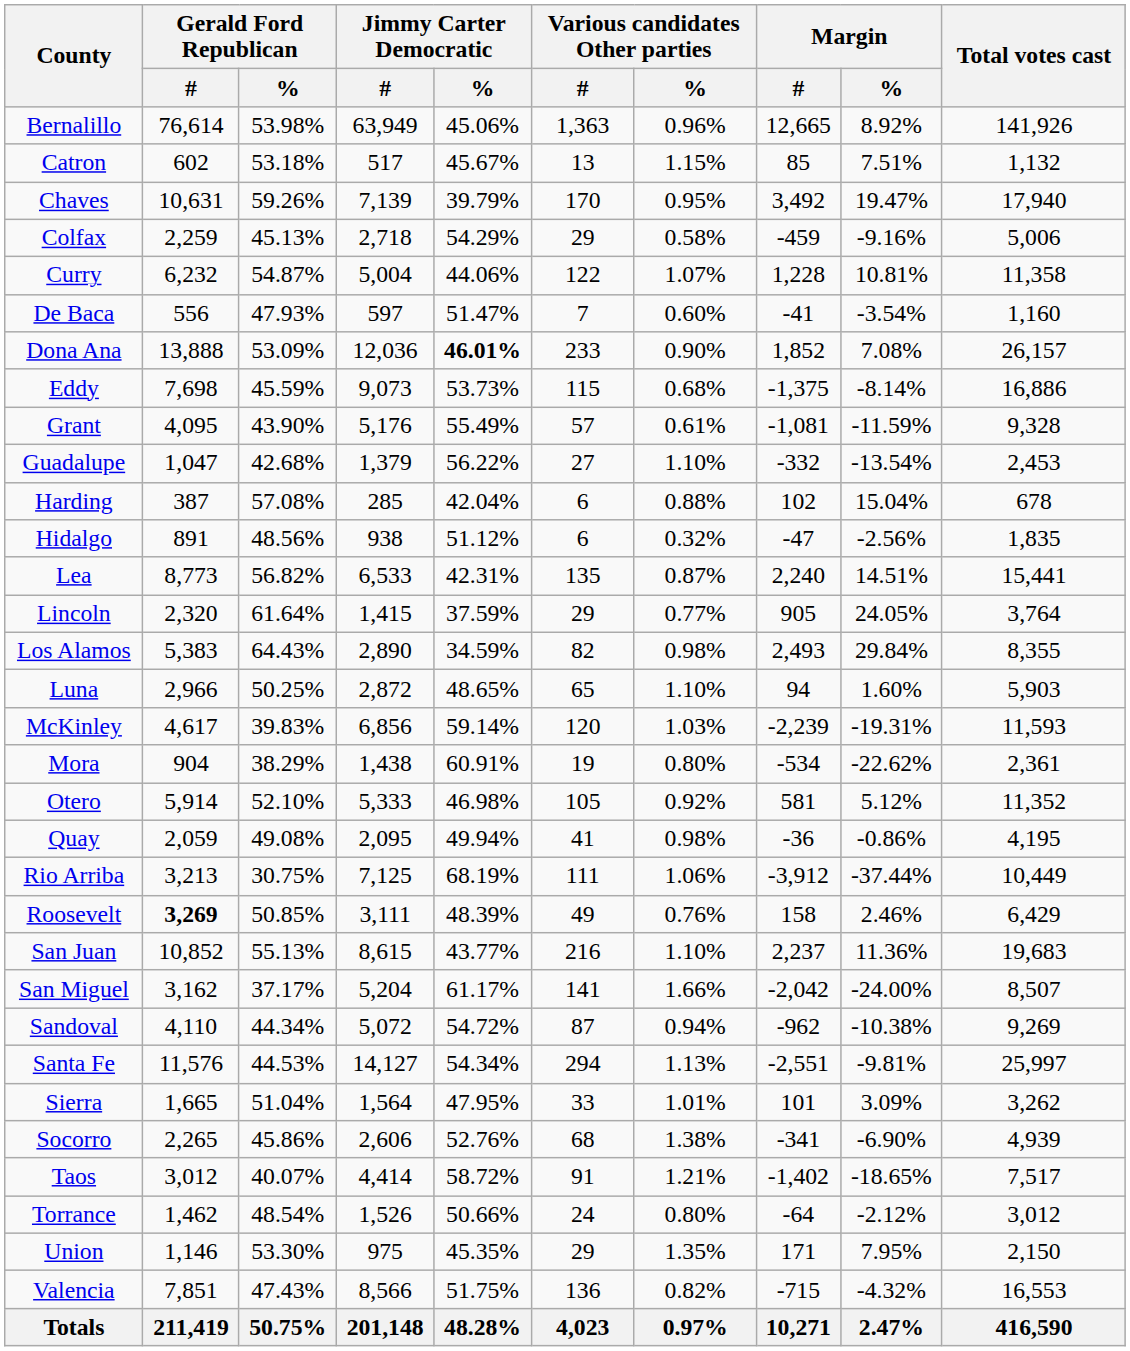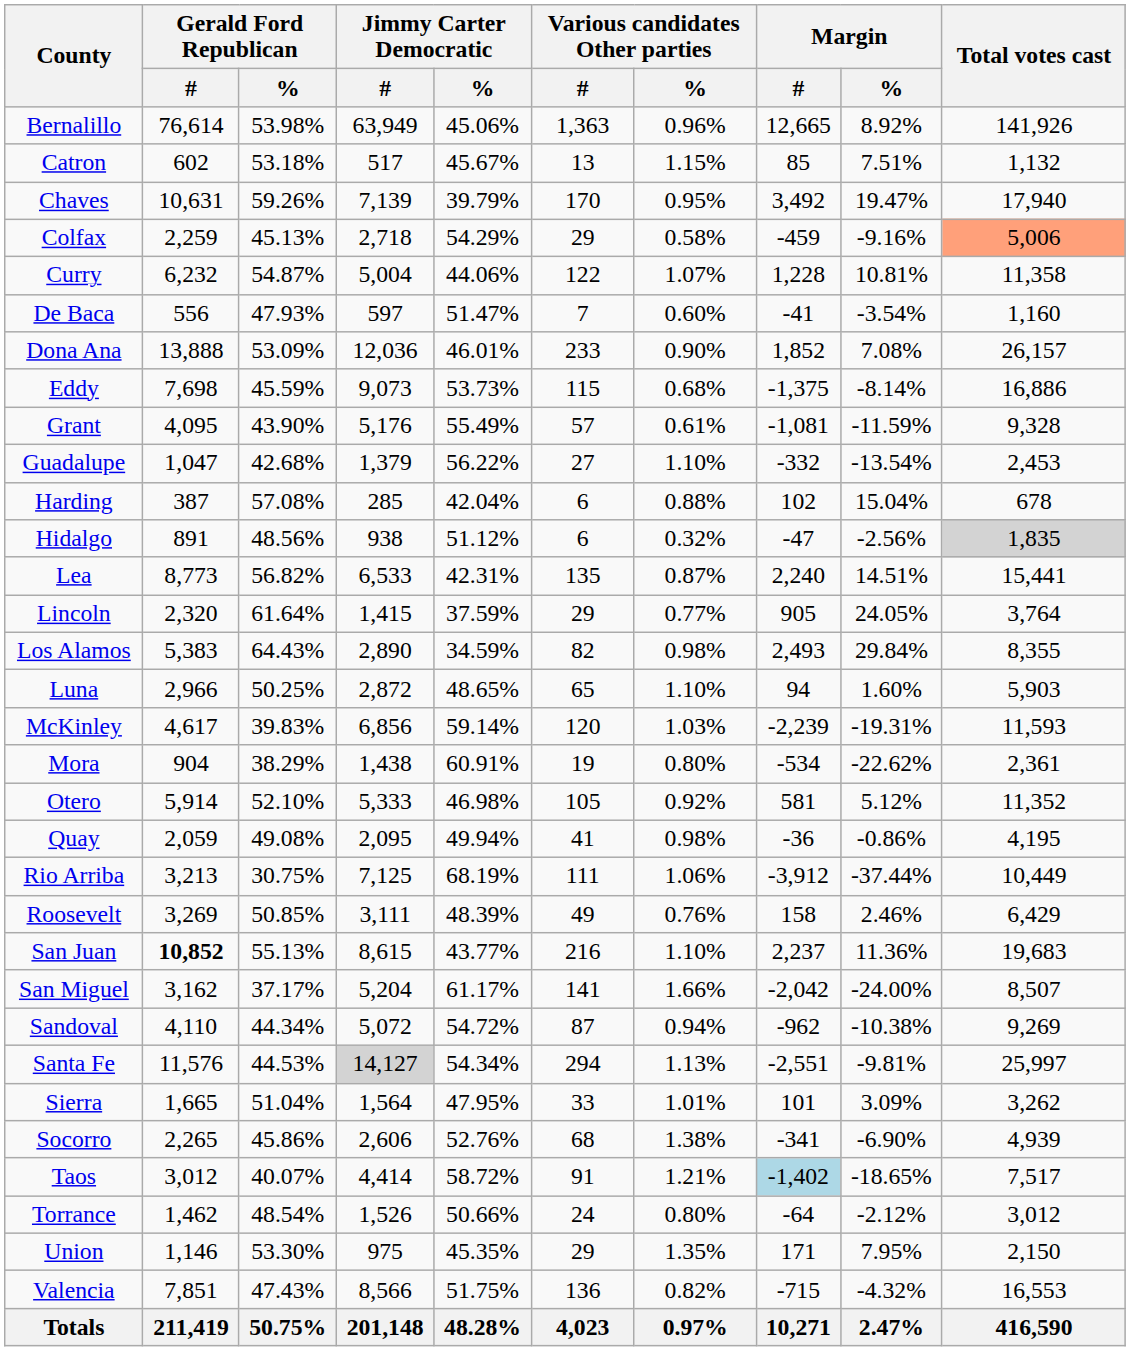(1034, 237) no background -> (1034, 237) lightsalmon background
(483, 350) bold -> (483, 350) normal
(1034, 538) no background -> (1034, 538) lightgrey background
(191, 913) bold -> (191, 913) normal
(191, 951) normal -> (191, 951) bold
(385, 1063) no background -> (385, 1063) lightgrey background
(798, 1176) no background -> (798, 1176) lightblue background
